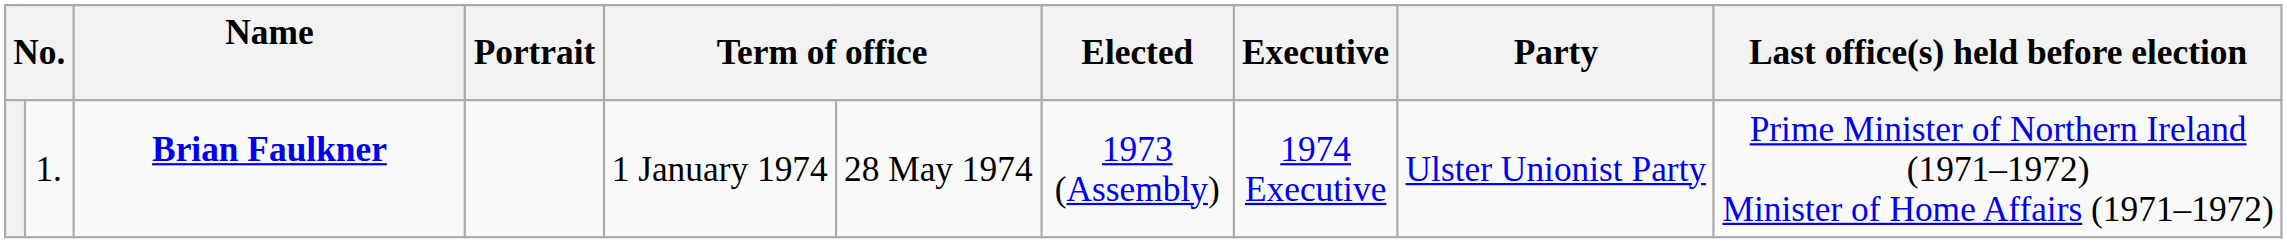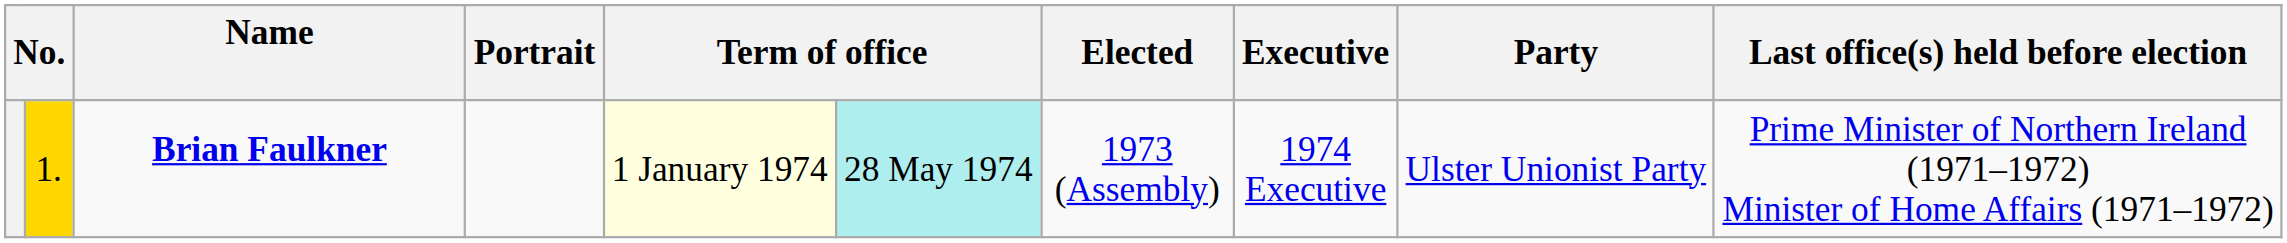(49, 168) no background -> (49, 168) gold background
(720, 168) no background -> (720, 168) lightyellow background
(938, 168) no background -> (938, 168) paleturquoise background
